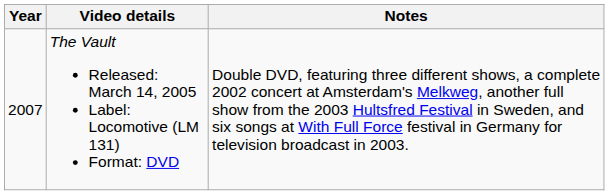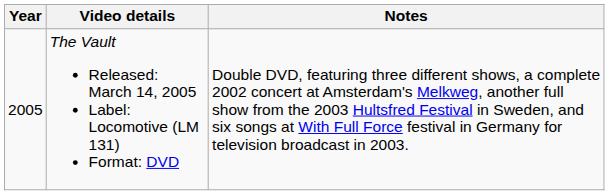(25, 109) 2007 -> (25, 109) 2005
